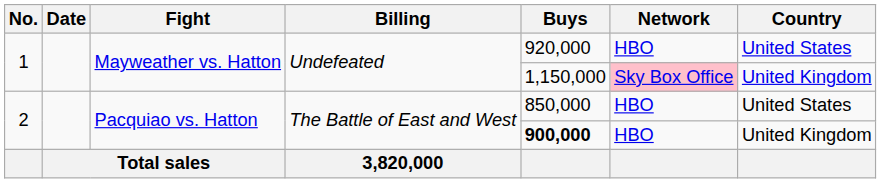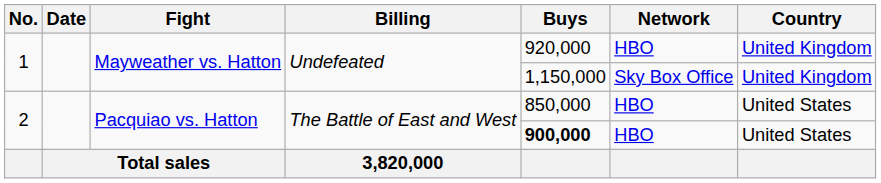(797, 47) United States -> (807, 47) United Kingdom
(674, 76) pink background -> (674, 76) no background
(807, 134) United Kingdom -> (797, 134) United States
